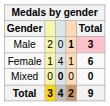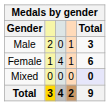(71, 45) bold -> (71, 45) normal
(91, 45) pink background -> (91, 45) no background
(61, 77) bold -> (61, 77) normal
(91, 77) no background -> (91, 77) lavender background
